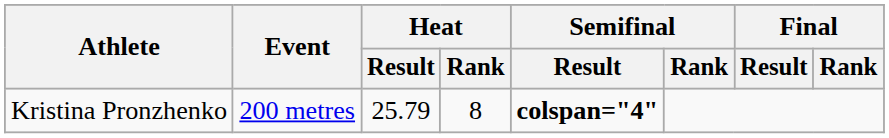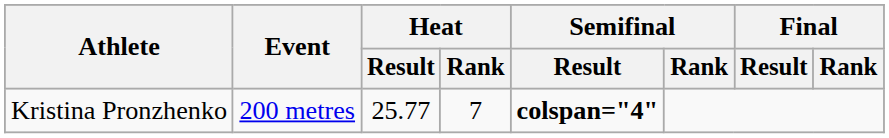(401, 110) 25.79 -> (401, 110) 25.77
(476, 110) 8 -> (476, 110) 7
